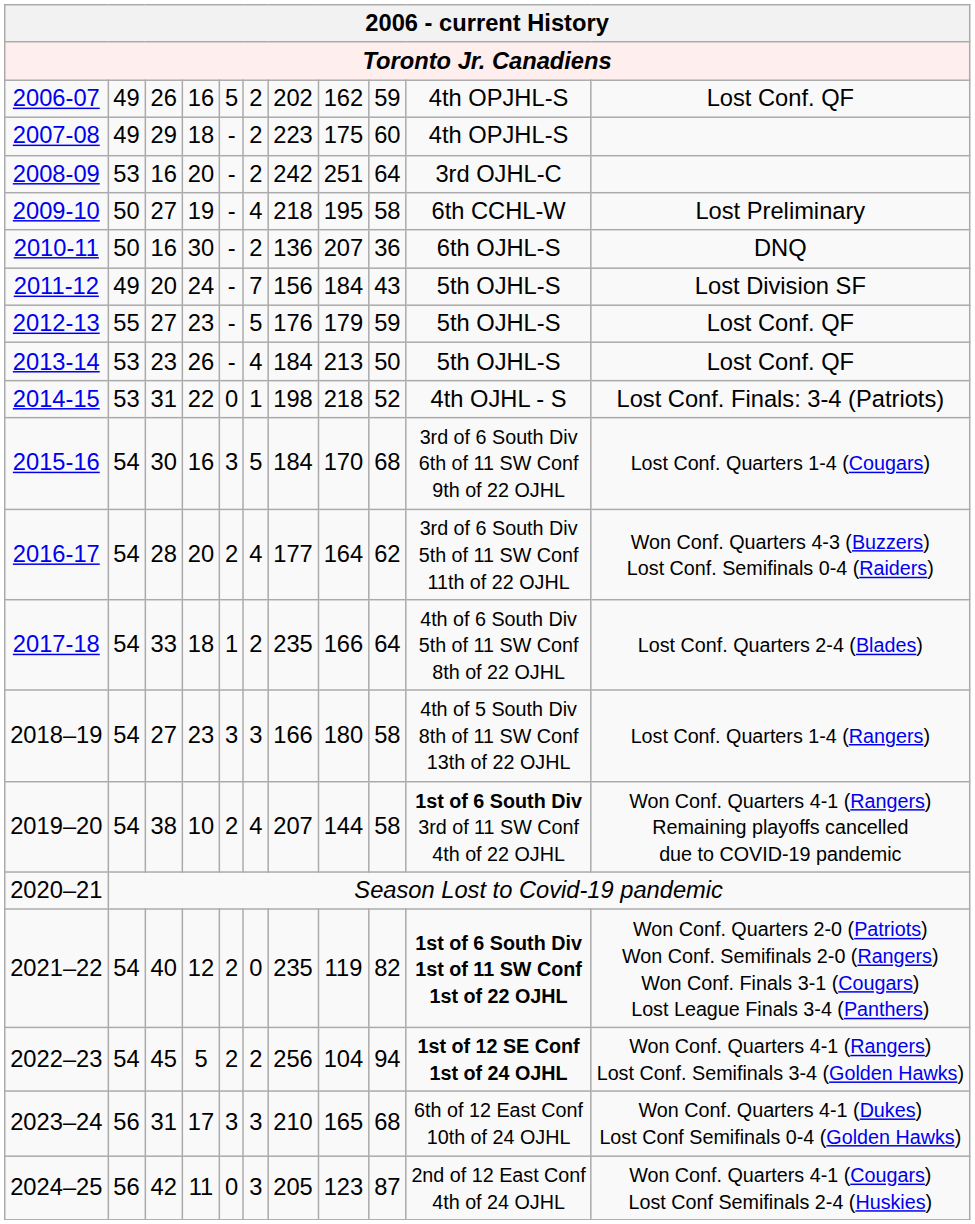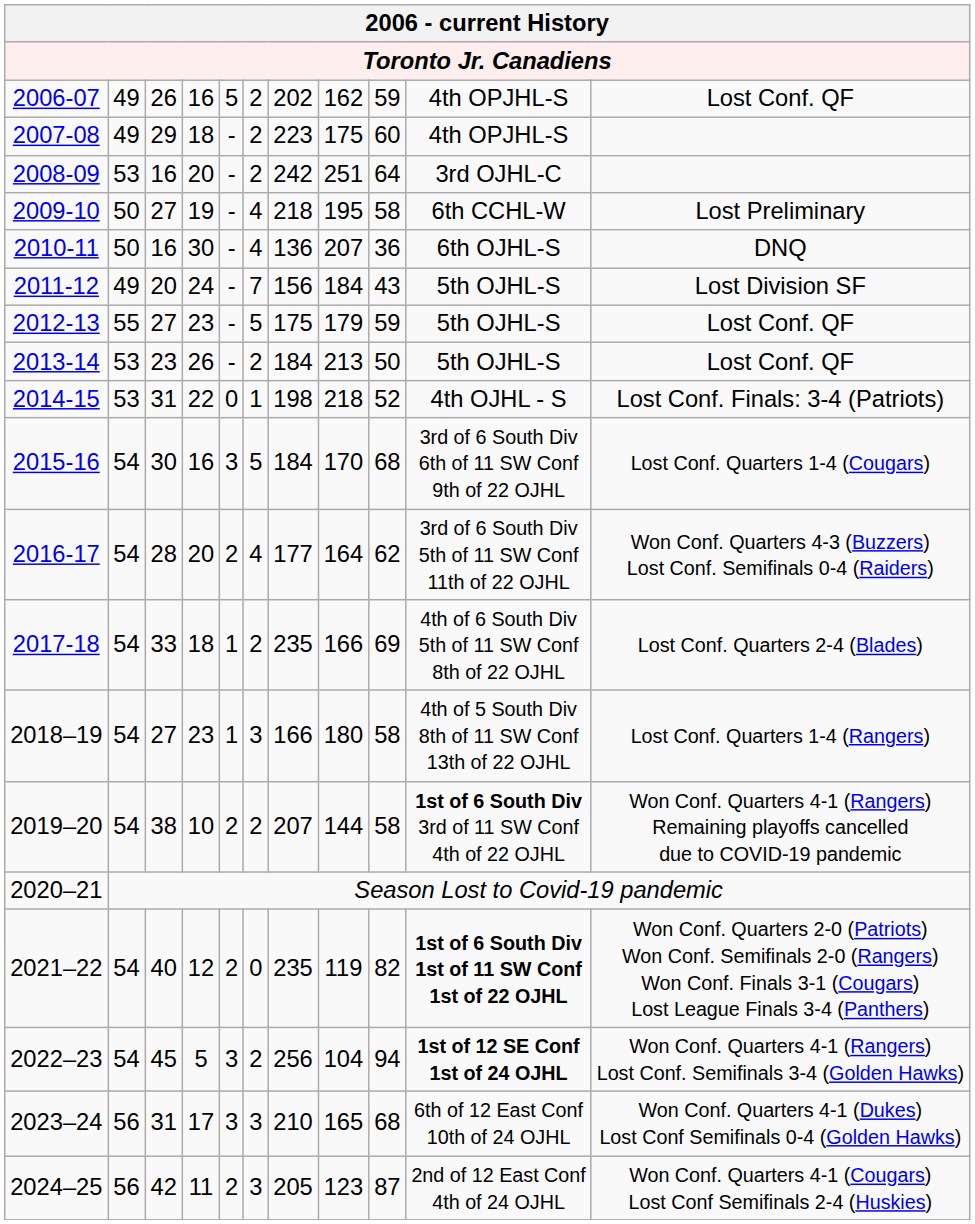(256, 248) 2 -> (256, 248) 4
(293, 323) 176 -> (293, 323) 175
(256, 361) 4 -> (256, 361) 2
(387, 644) 64 -> (387, 644) 69
(232, 735) 3 -> (232, 735) 1
(256, 826) 4 -> (256, 826) 2
(232, 1058) 2 -> (232, 1058) 3
(232, 1187) 0 -> (232, 1187) 2
